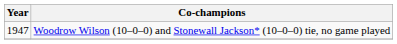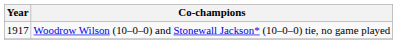(18, 30) 1947 -> (18, 30) 1917
